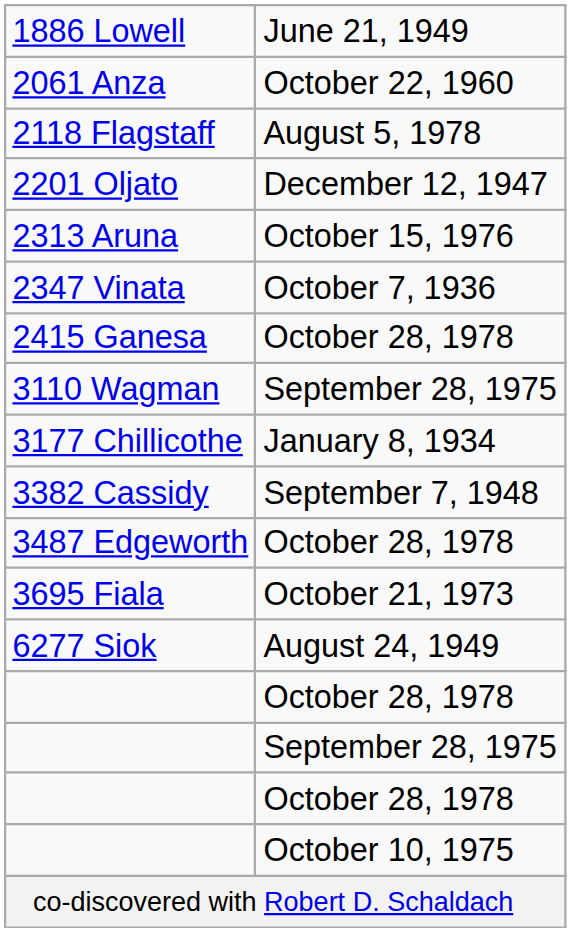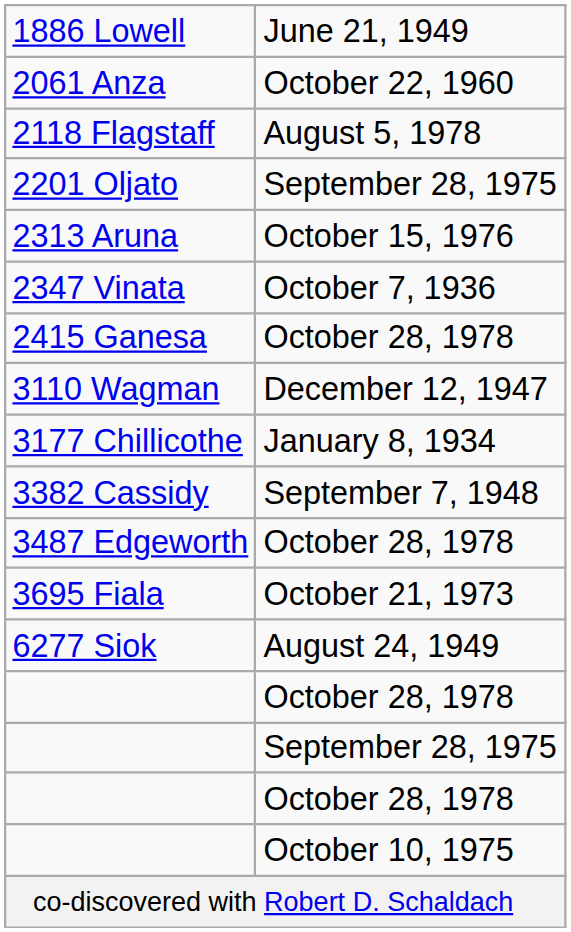(406, 184) December 12, 1947 -> (410, 184) September 28, 1975
(410, 389) September 28, 1975 -> (406, 389) December 12, 1947
